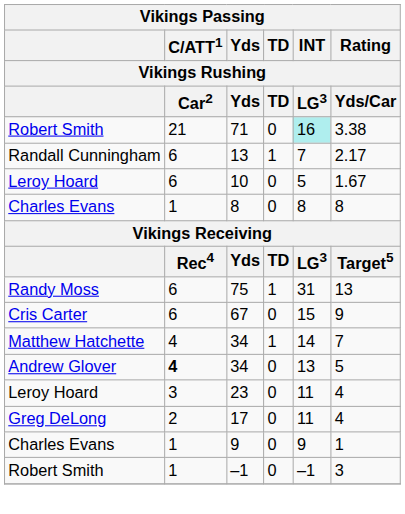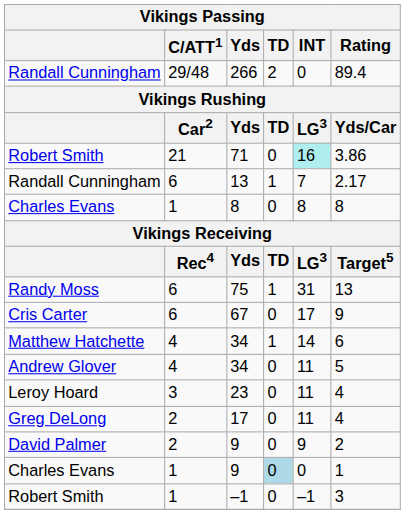+ row: (84, 73)
(351, 129) 3.38 -> (351, 155) 3.86
- row: (53, 181)
(306, 315) 15 -> (306, 315) 17
(339, 341) 7 -> (339, 341) 6
(173, 367) bold -> (173, 367) normal
(306, 367) 13 -> (305, 367) 11
+ row: (57, 444)
(272, 444) no background -> (272, 470) lightblue background
(301, 444) 9 -> (301, 470) 0
